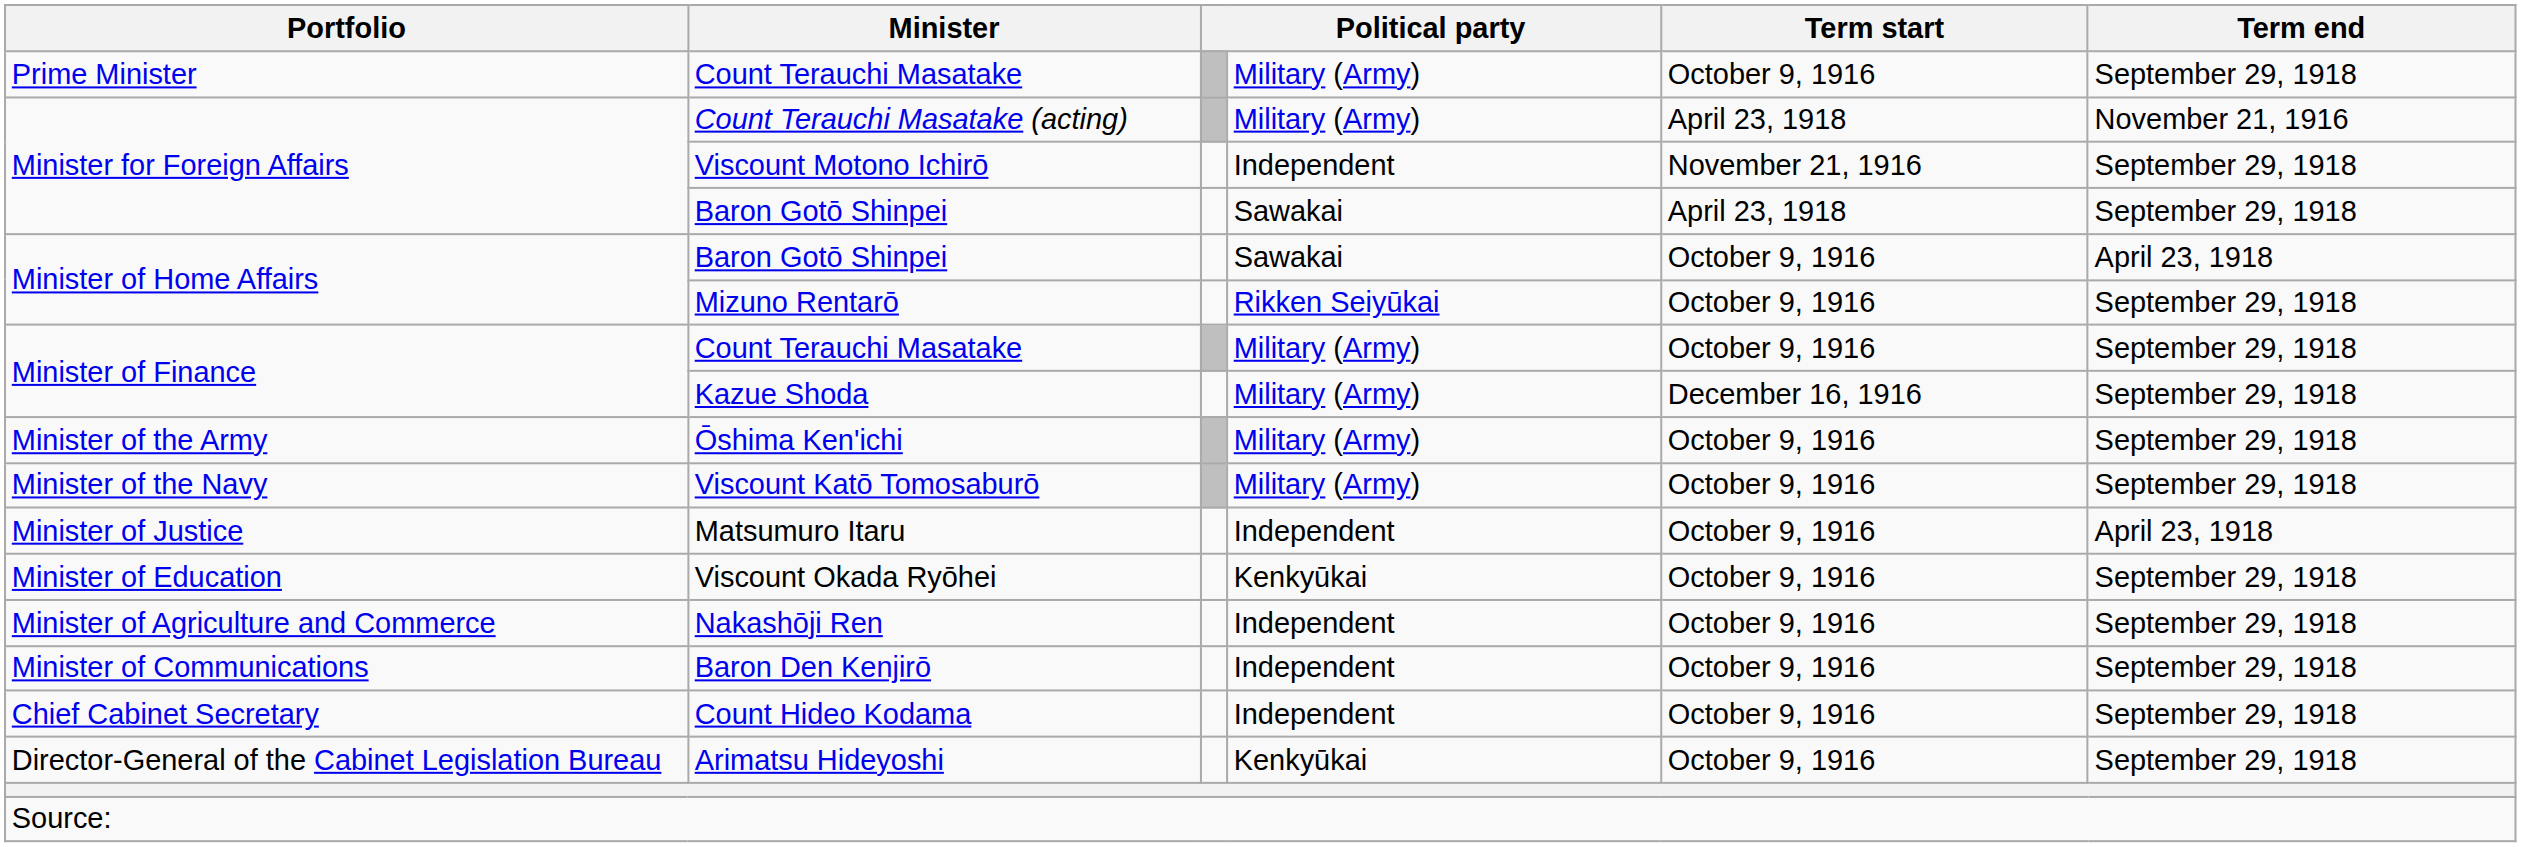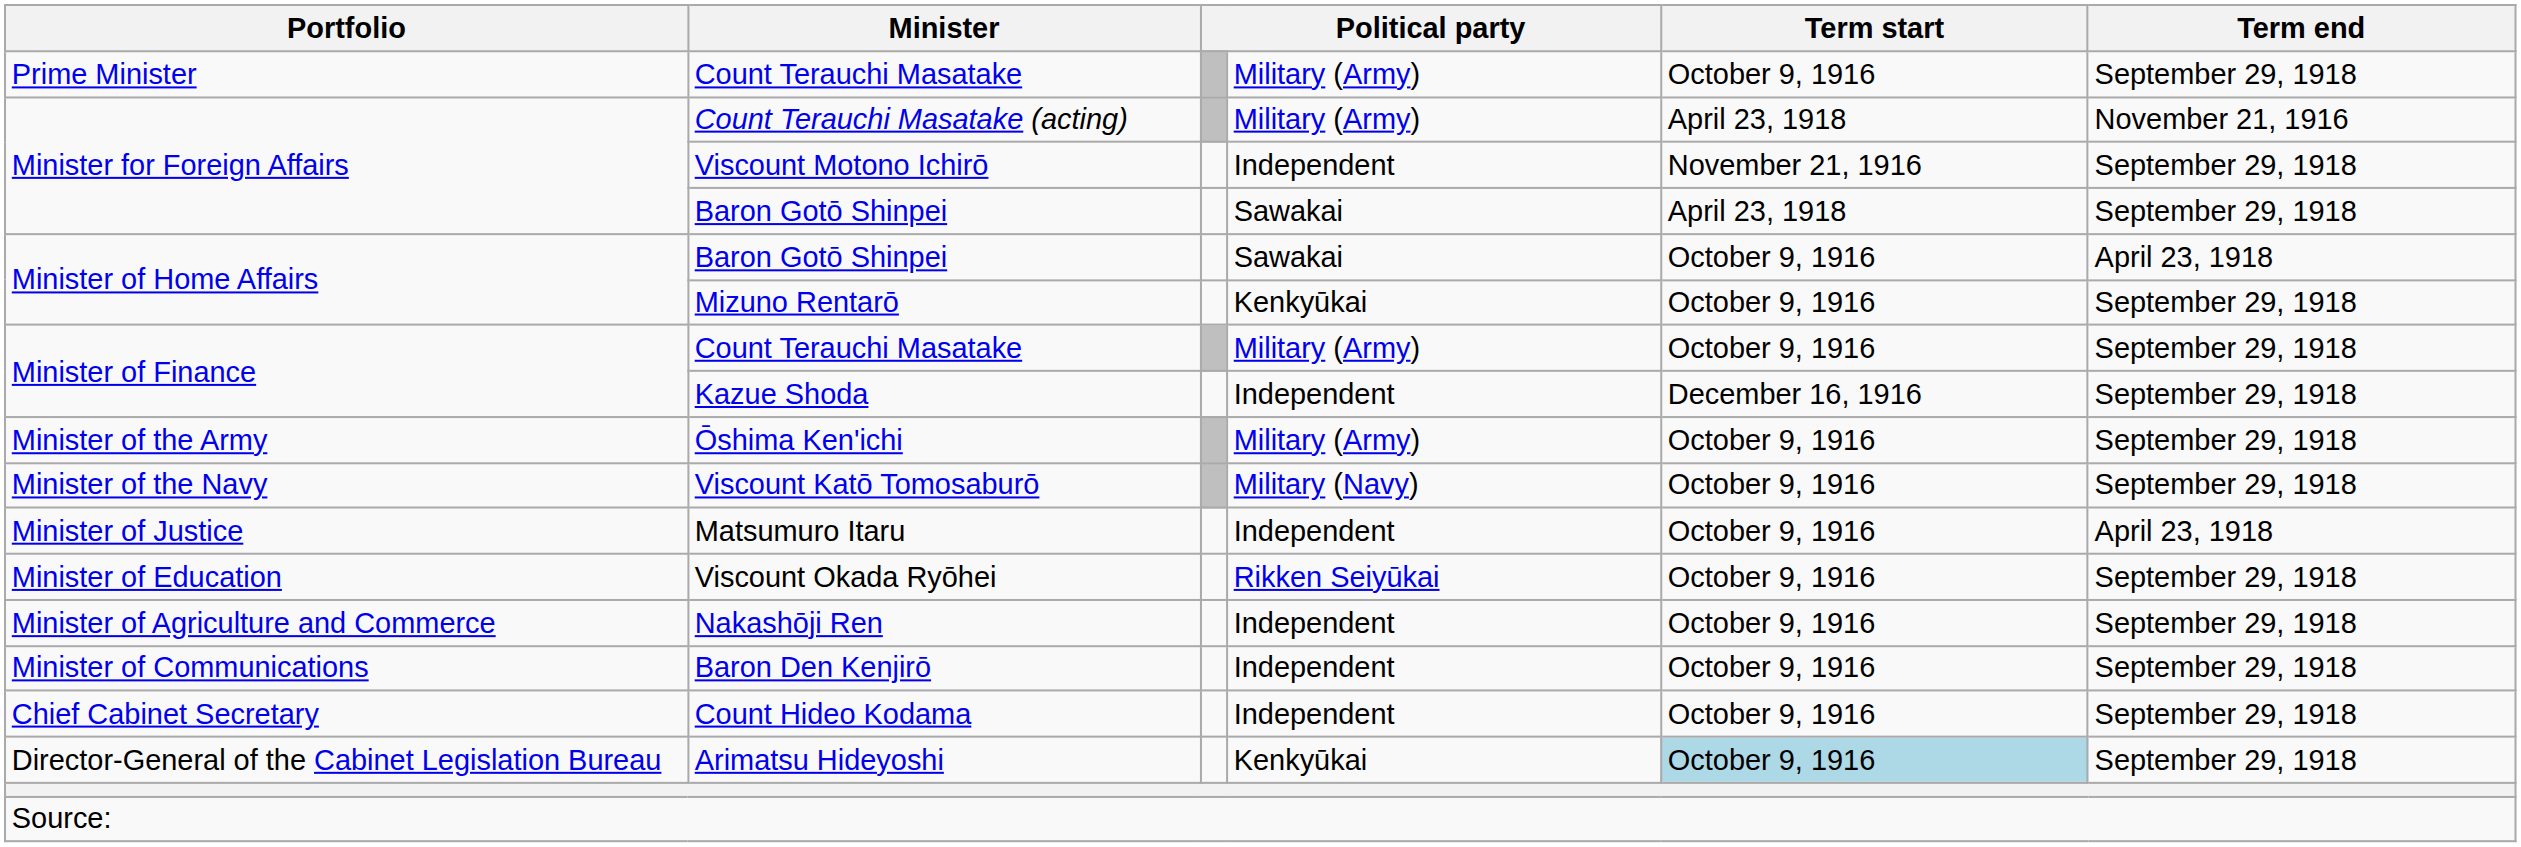(1337, 303) Rikken Seiyūkai -> (1300, 303) Kenkyūkai
(1327, 394) Military (Army) -> (1314, 394) Independent
(1327, 486) Military (Army) -> (1326, 486) Military (Navy)
(1300, 577) Kenkyūkai -> (1337, 577) Rikken Seiyūkai
(1772, 760) no background -> (1772, 760) lightblue background
